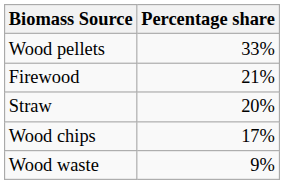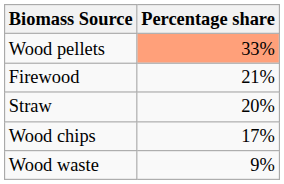(258, 48) no background -> (258, 48) lightsalmon background
